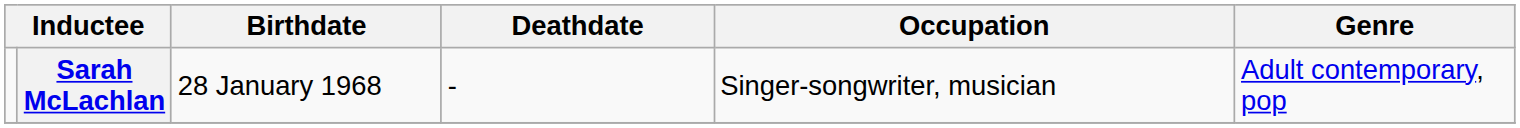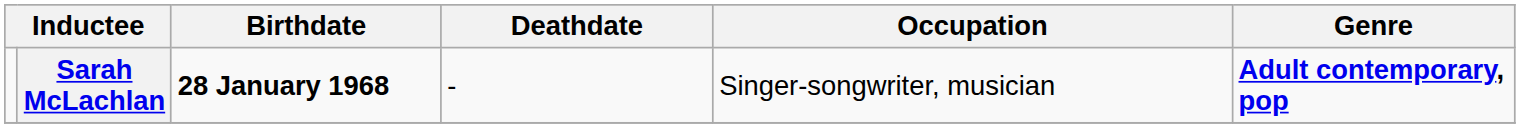(280, 84) normal -> (284, 84) bold
(1362, 84) normal -> (1371, 84) bold
